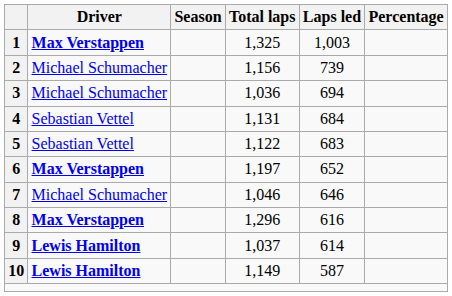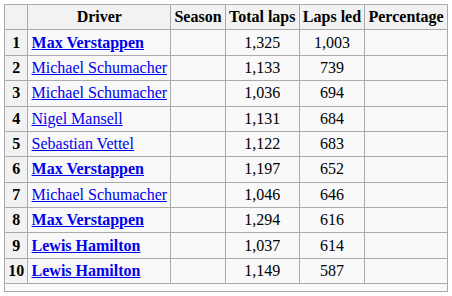(262, 67) 1,156 -> (262, 67) 1,133
(83, 118) Sebastian Vettel -> (77, 118) Nigel Mansell
(262, 220) 1,296 -> (262, 220) 1,294
